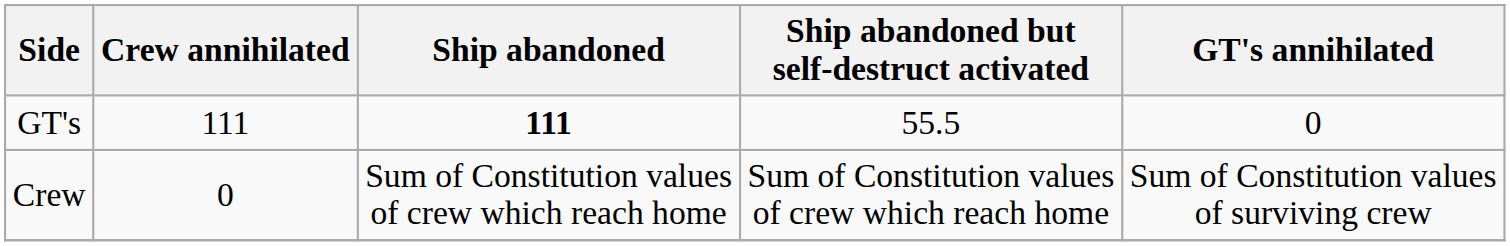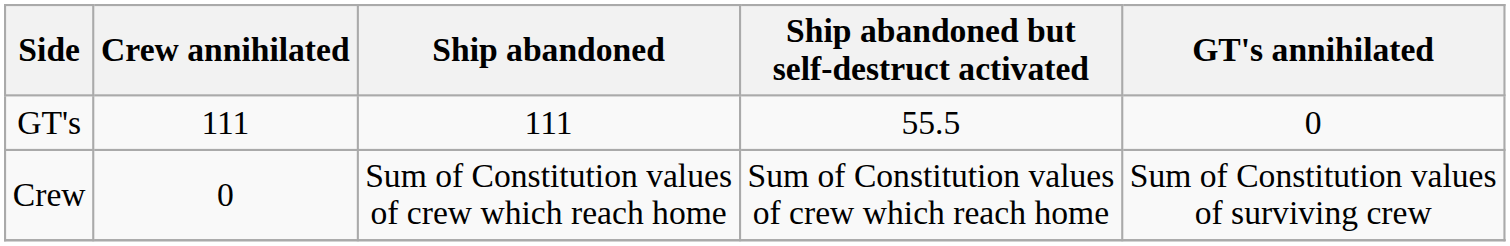(549, 122) bold -> (549, 122) normal
